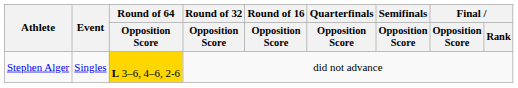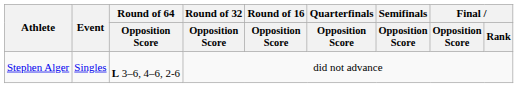(146, 74) gold background -> (146, 74) no background
